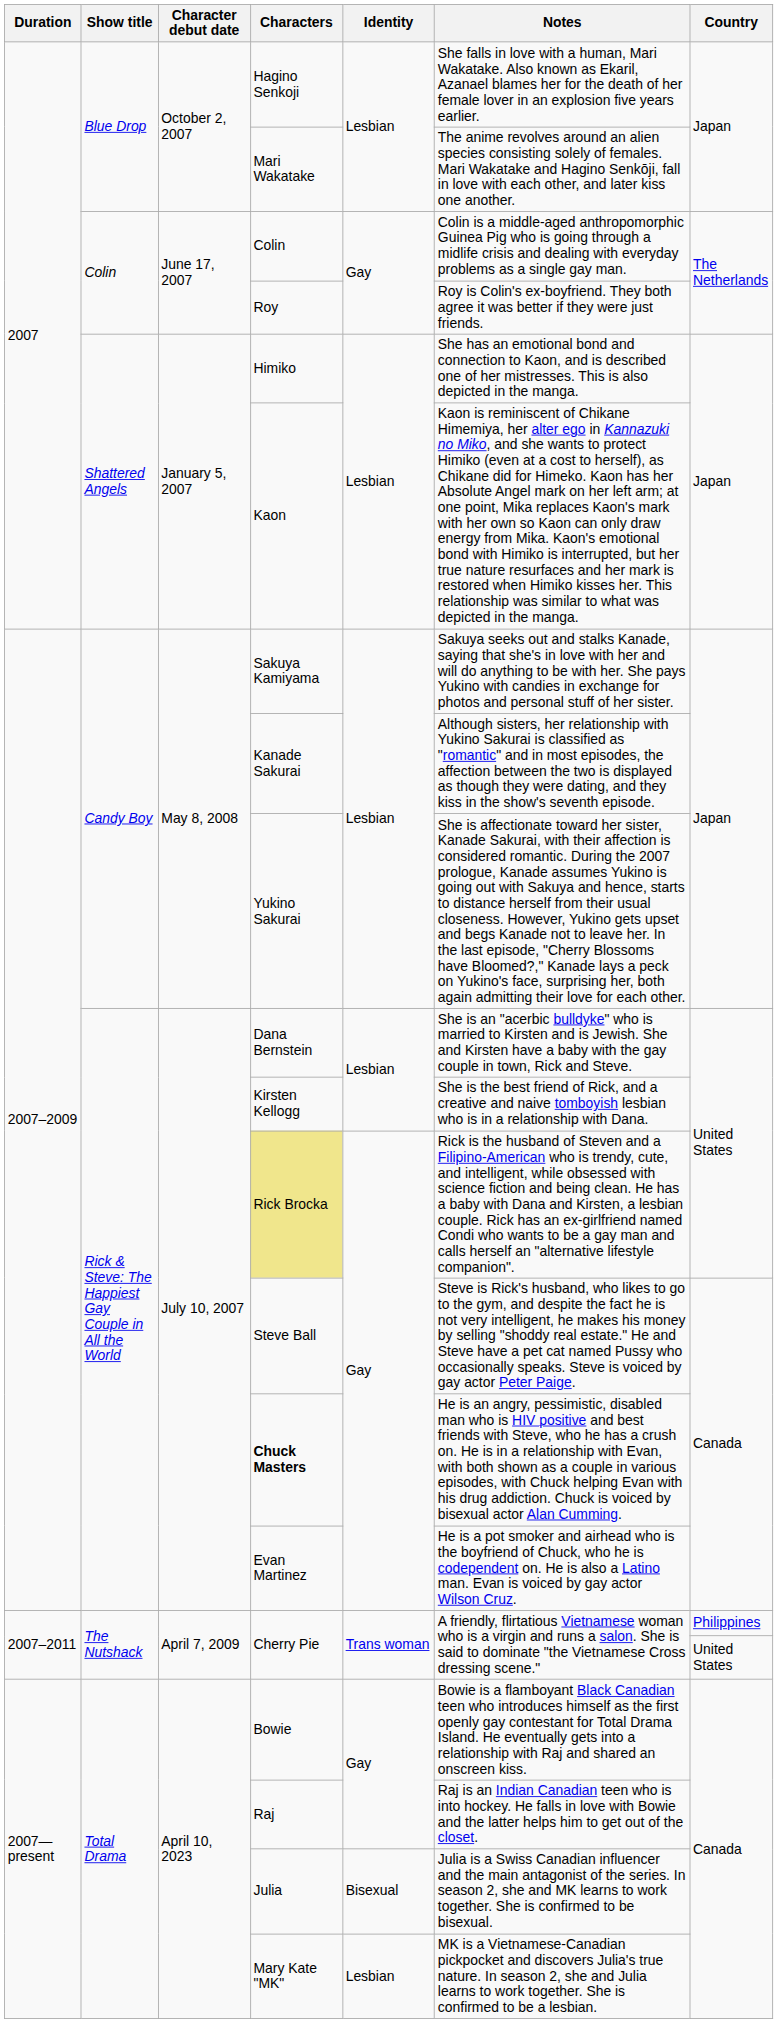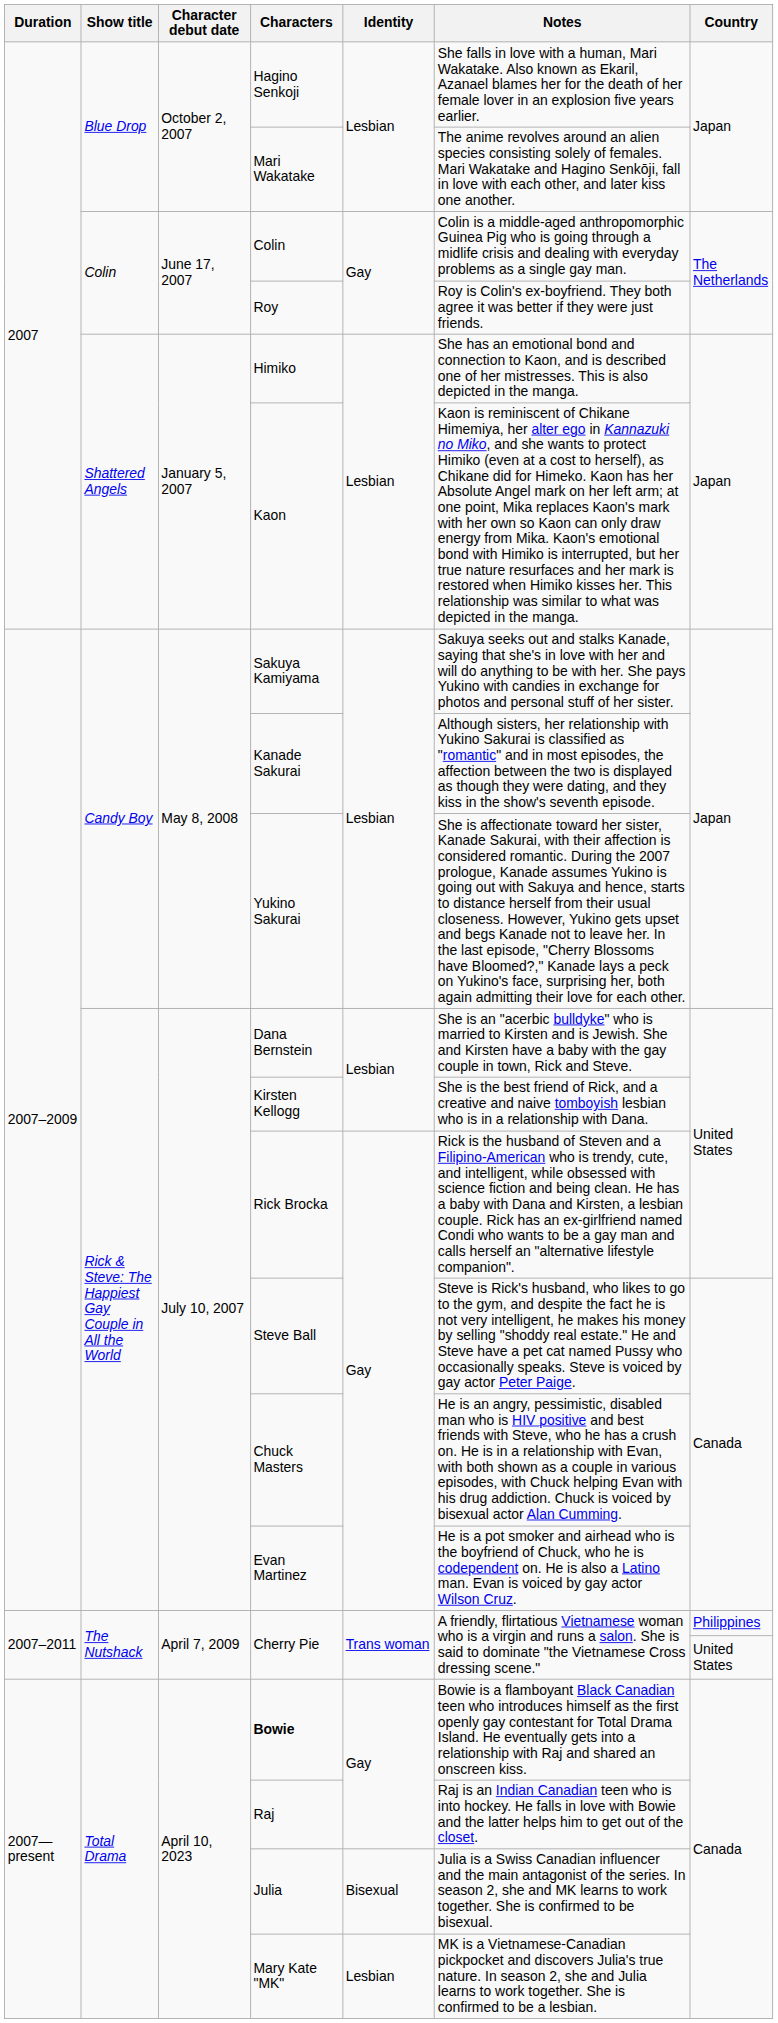(291, 1204) khaki background -> (291, 1204) no background
(280, 1459) bold -> (278, 1459) normal
(272, 1729) normal -> (274, 1729) bold
